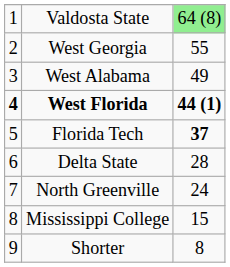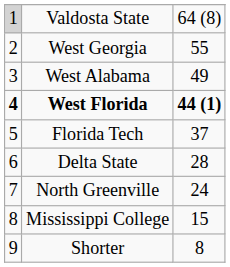(13, 18) no background -> (13, 18) lightgrey background
(199, 18) lightgreen background -> (199, 18) no background
(199, 133) bold -> (199, 133) normal
